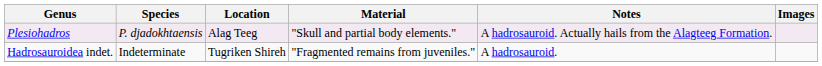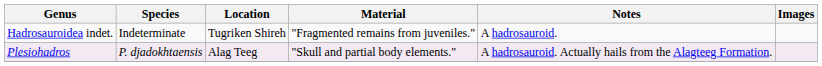rows swapped: (60, 52) <-> (39, 33)
